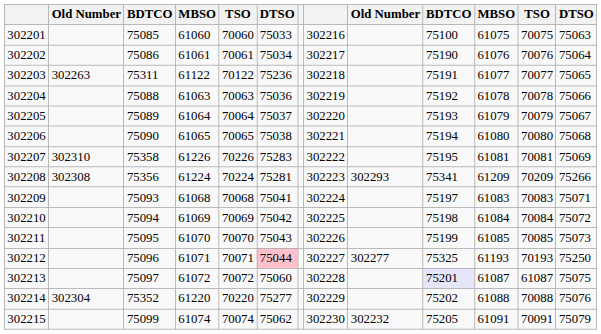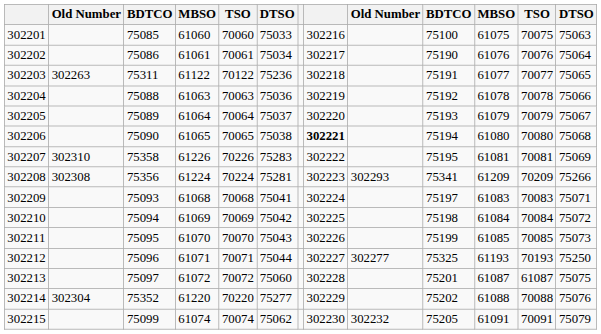(326, 136) normal -> (326, 136) bold
(276, 258) pink background -> (276, 258) no background
(442, 278) lavender background -> (442, 278) no background
